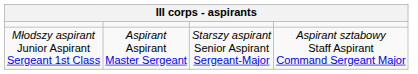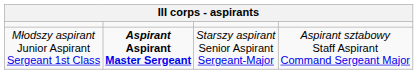(146, 48) normal -> (148, 48) bold
